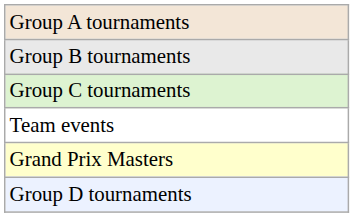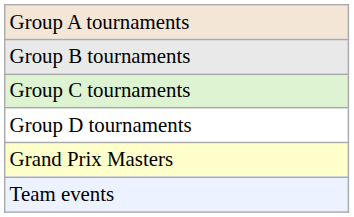(62, 125) Team events -> (101, 125) Group D tournaments
(101, 194) Group D tournaments -> (62, 194) Team events
